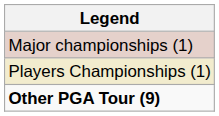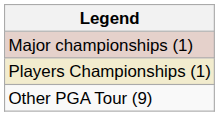(84, 98) bold -> (80, 98) normal
